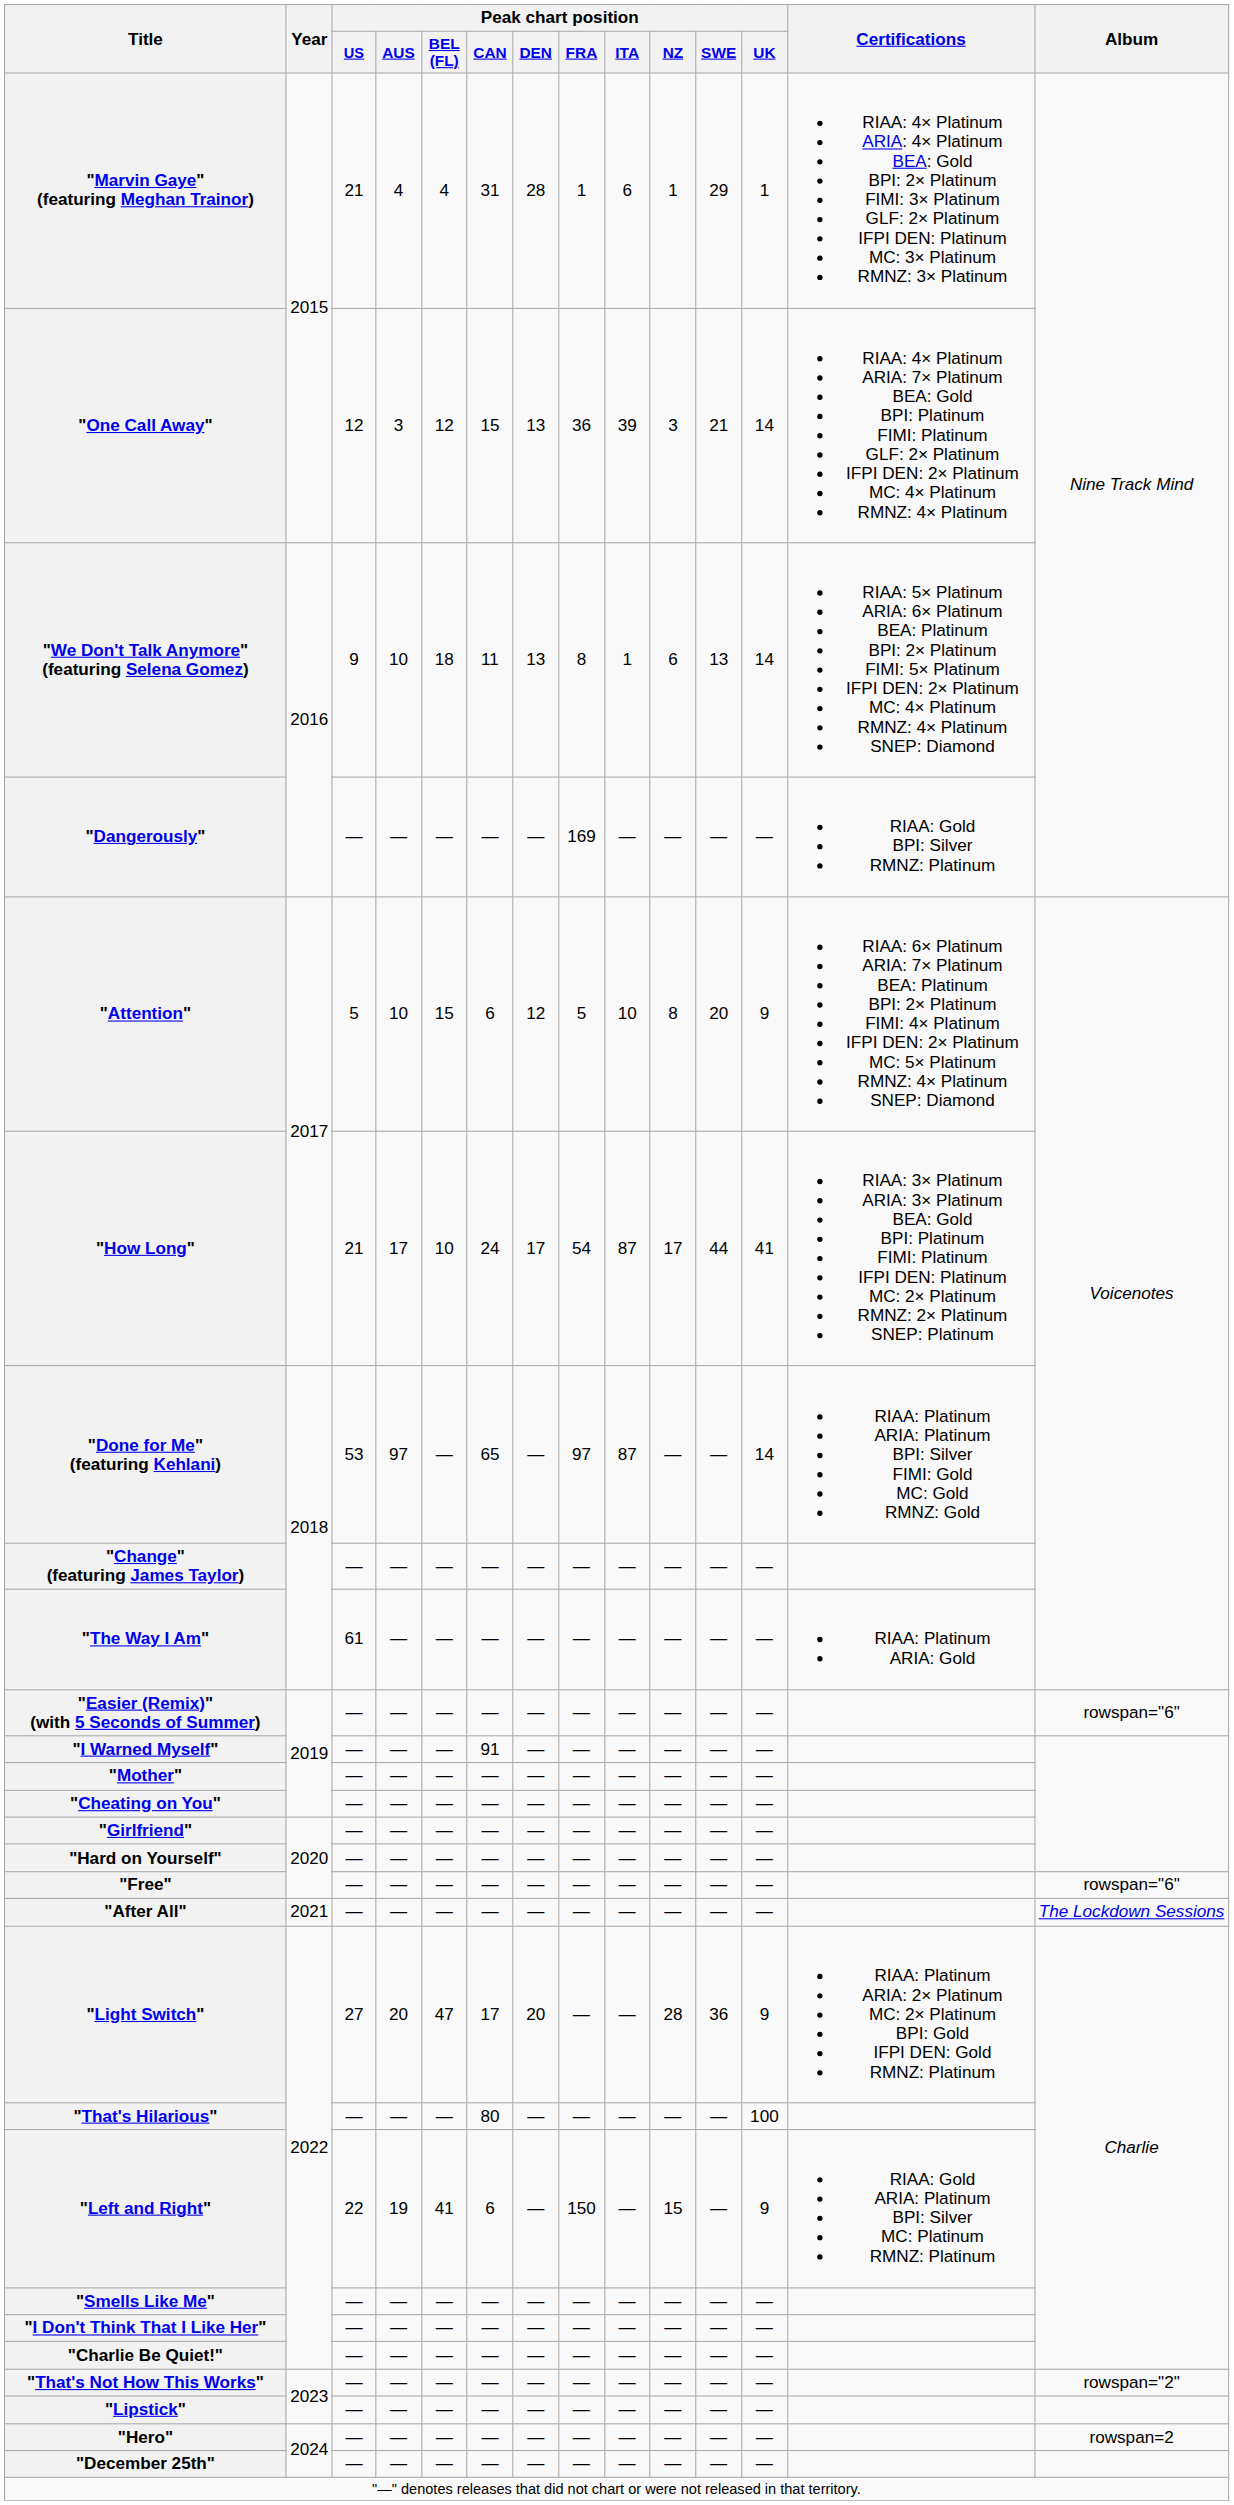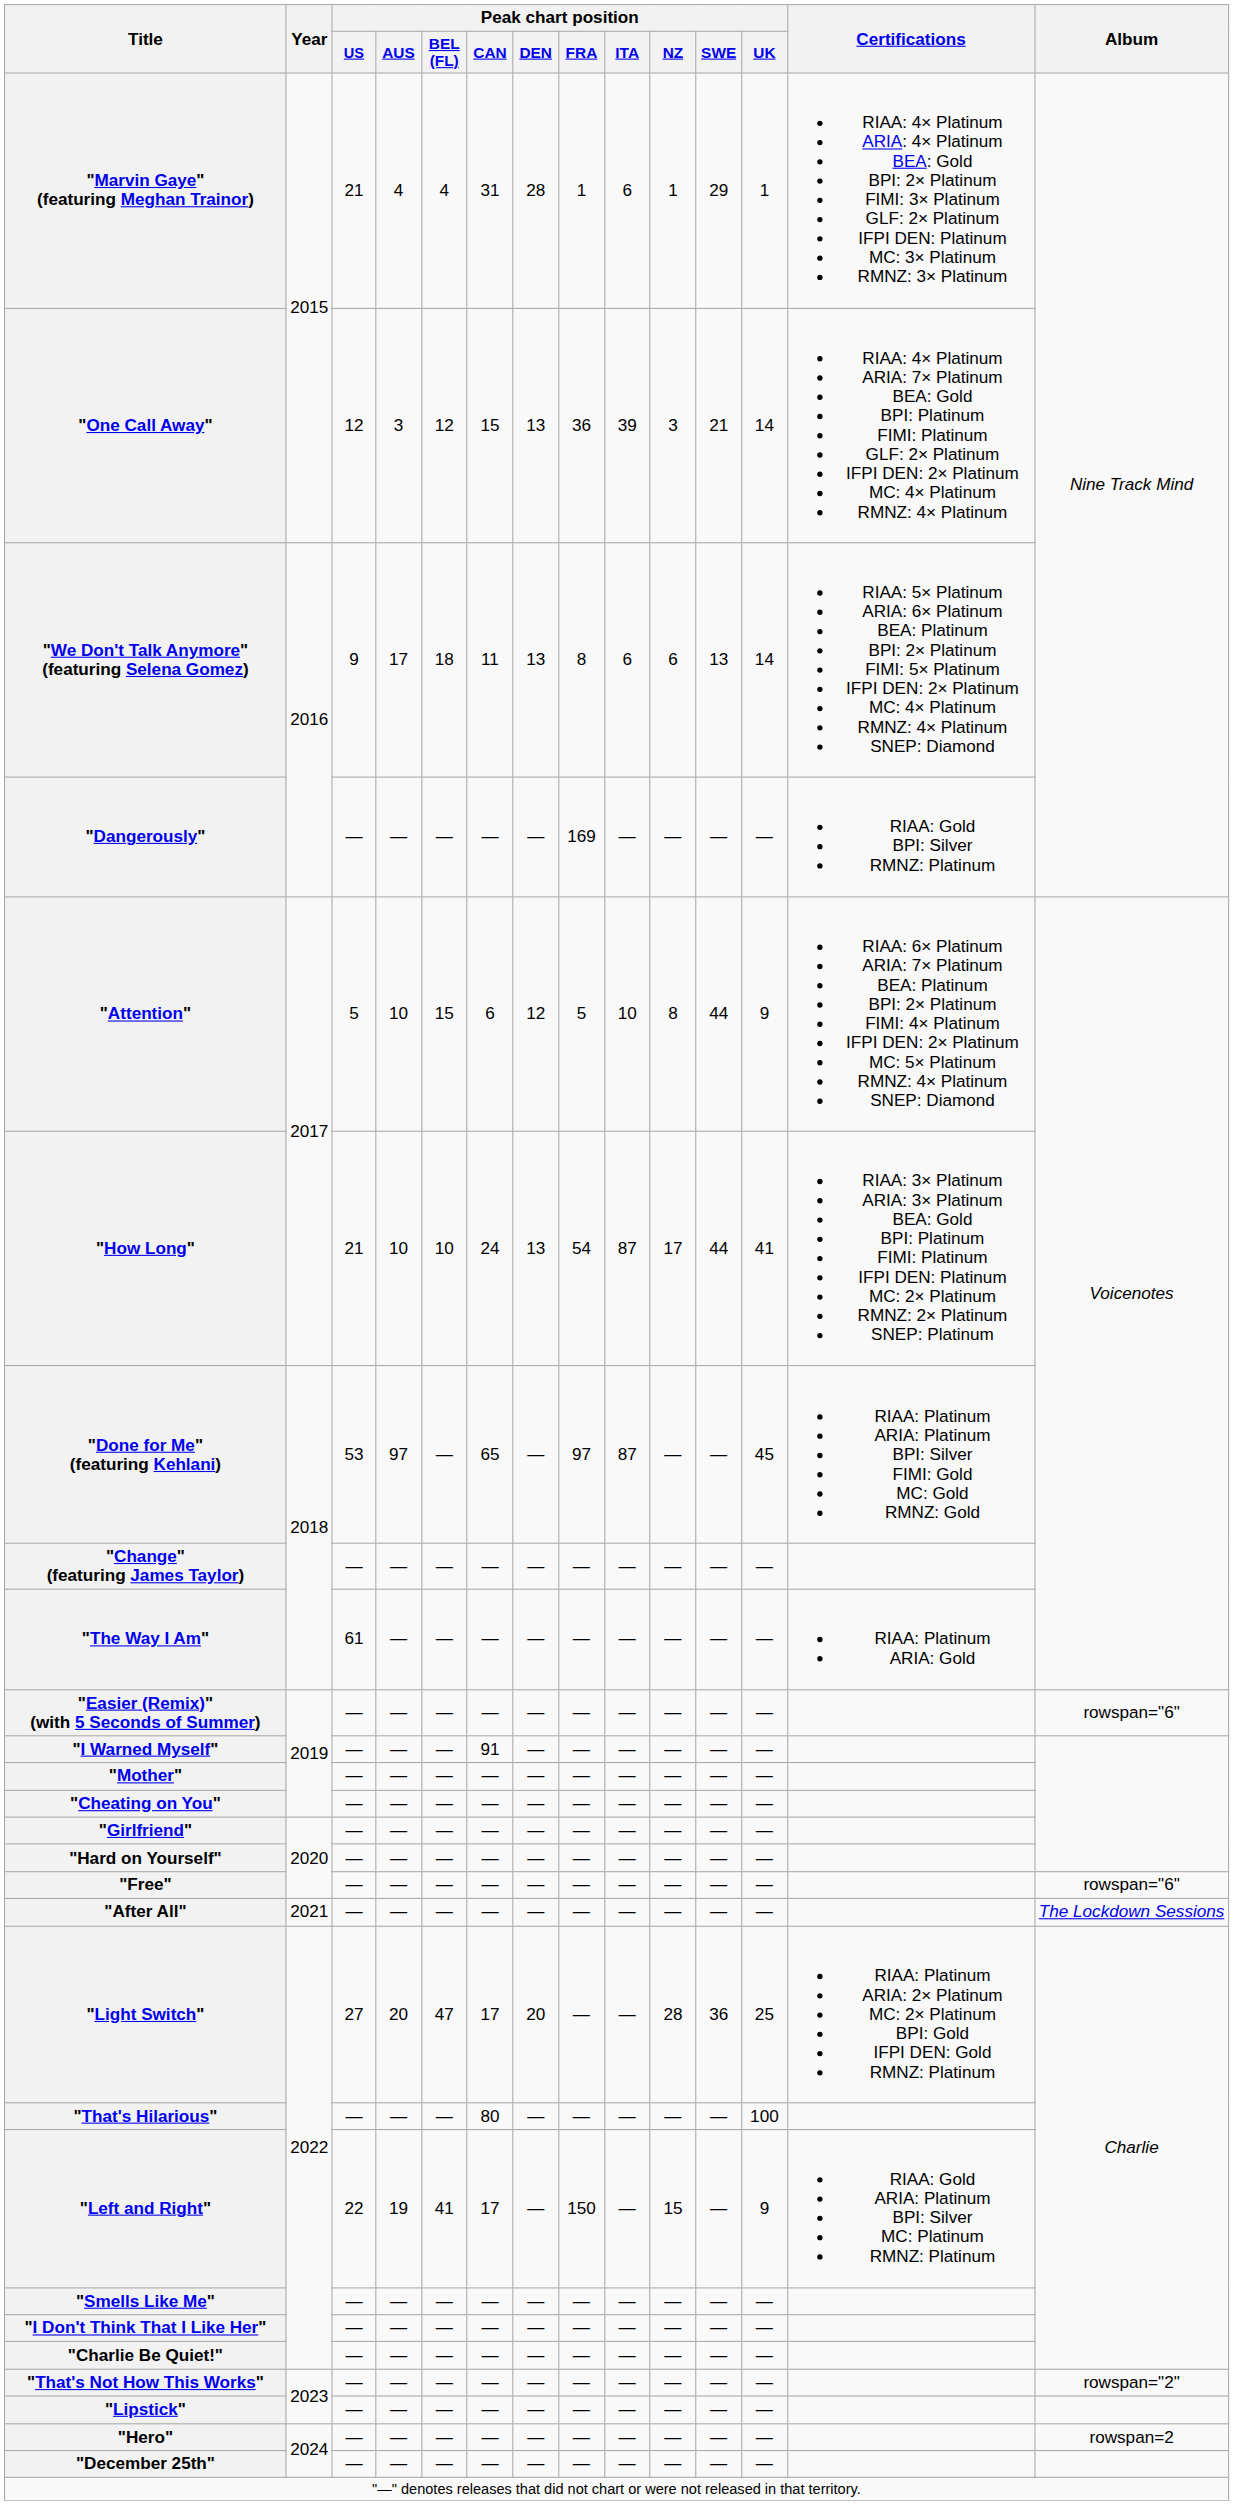(398, 659) 10 -> (398, 659) 17
(627, 659) 1 -> (627, 659) 6
(719, 1013) 20 -> (719, 1013) 44
(398, 1248) 17 -> (398, 1248) 10
(536, 1248) 17 -> (536, 1248) 13
(764, 1454) 14 -> (764, 1454) 45
(764, 2014) 9 -> (764, 2014) 25
(490, 2208) 6 -> (490, 2208) 17
